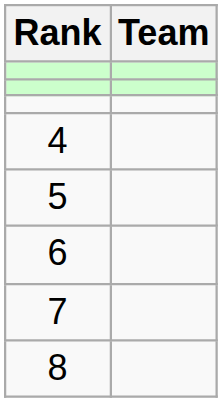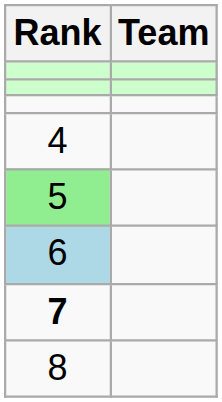(57, 197) no background -> (57, 197) lightgreen background
(57, 254) no background -> (57, 254) lightblue background
(57, 311) normal -> (57, 311) bold
